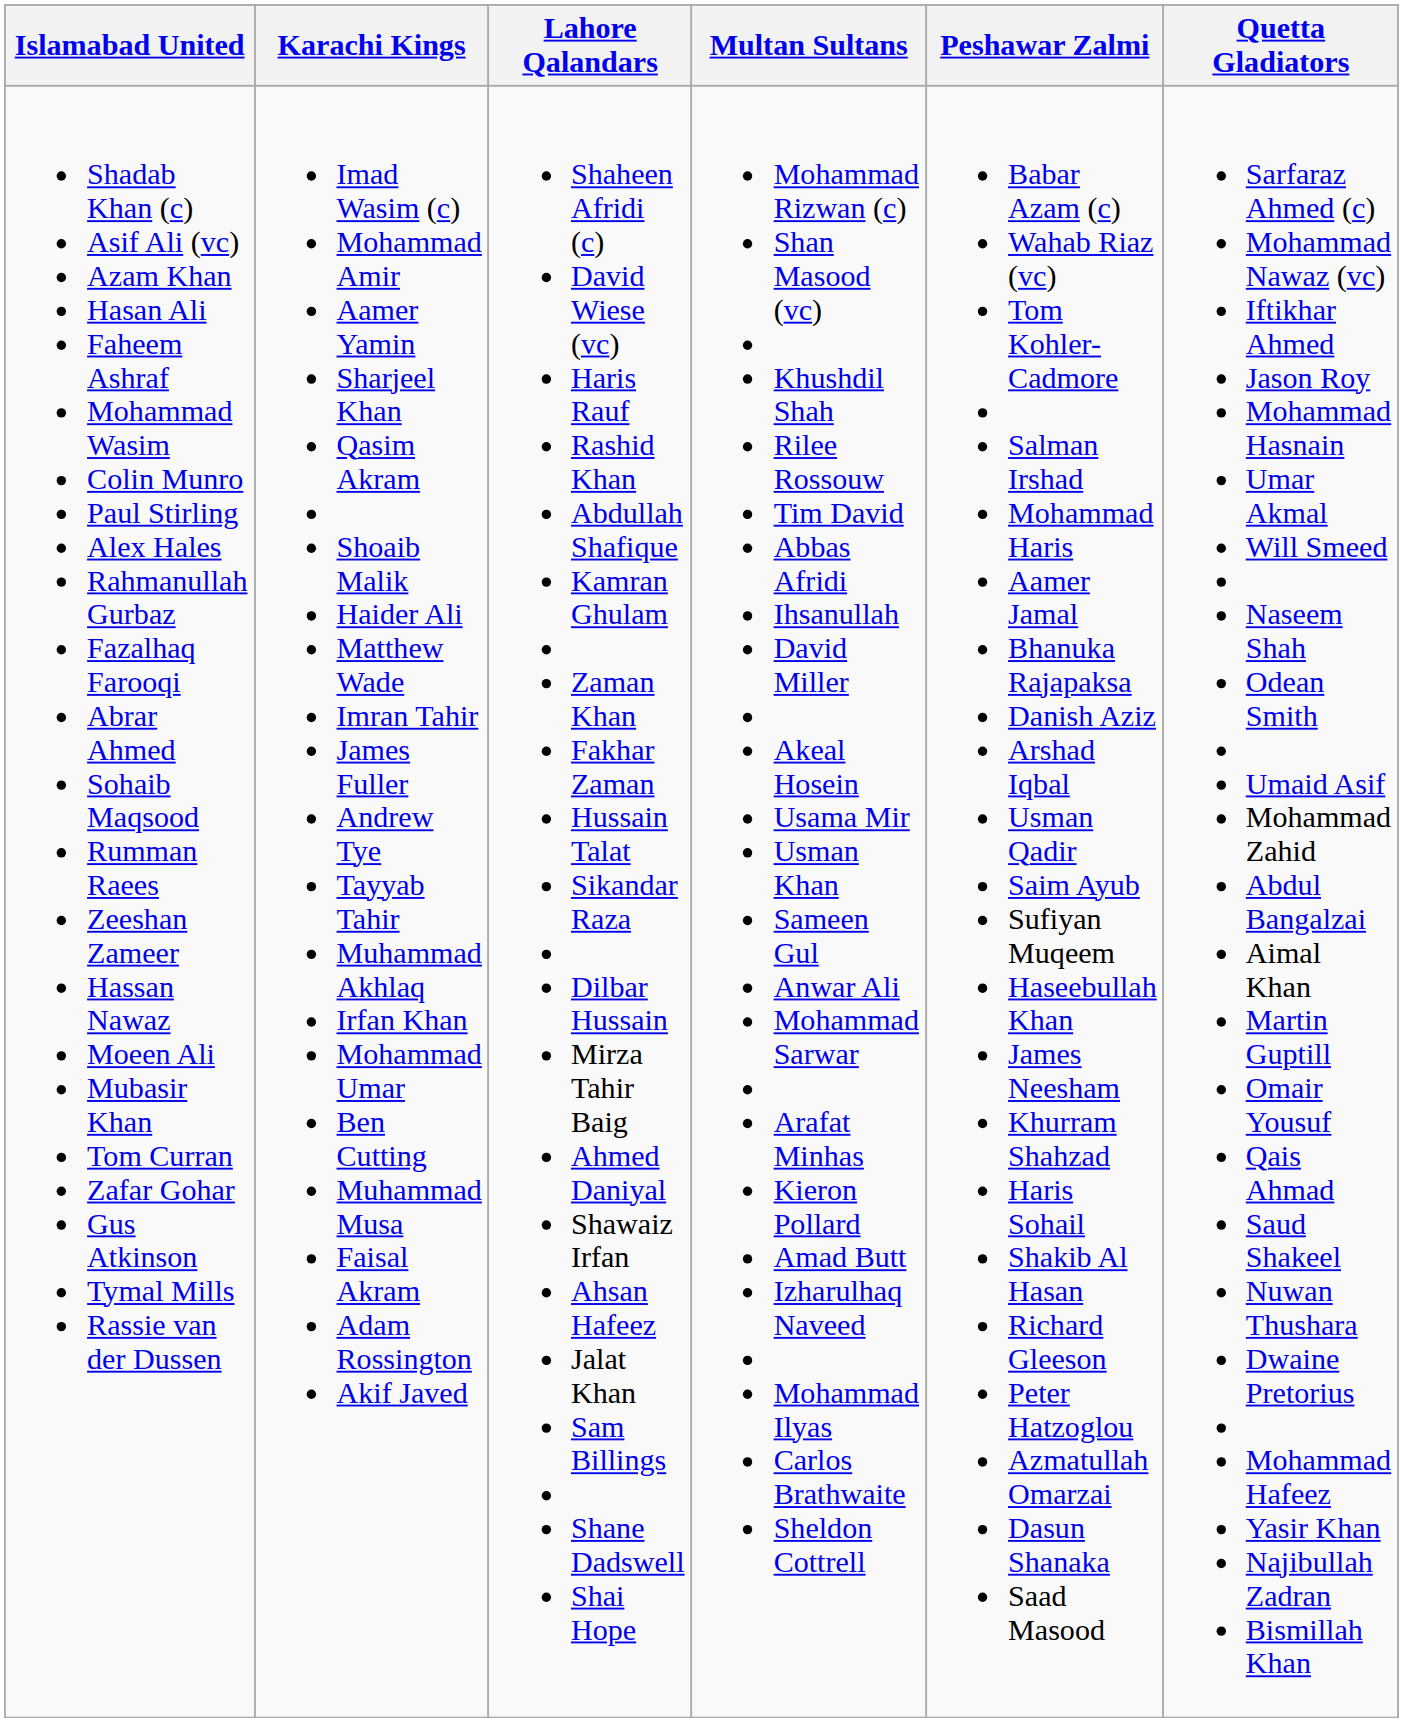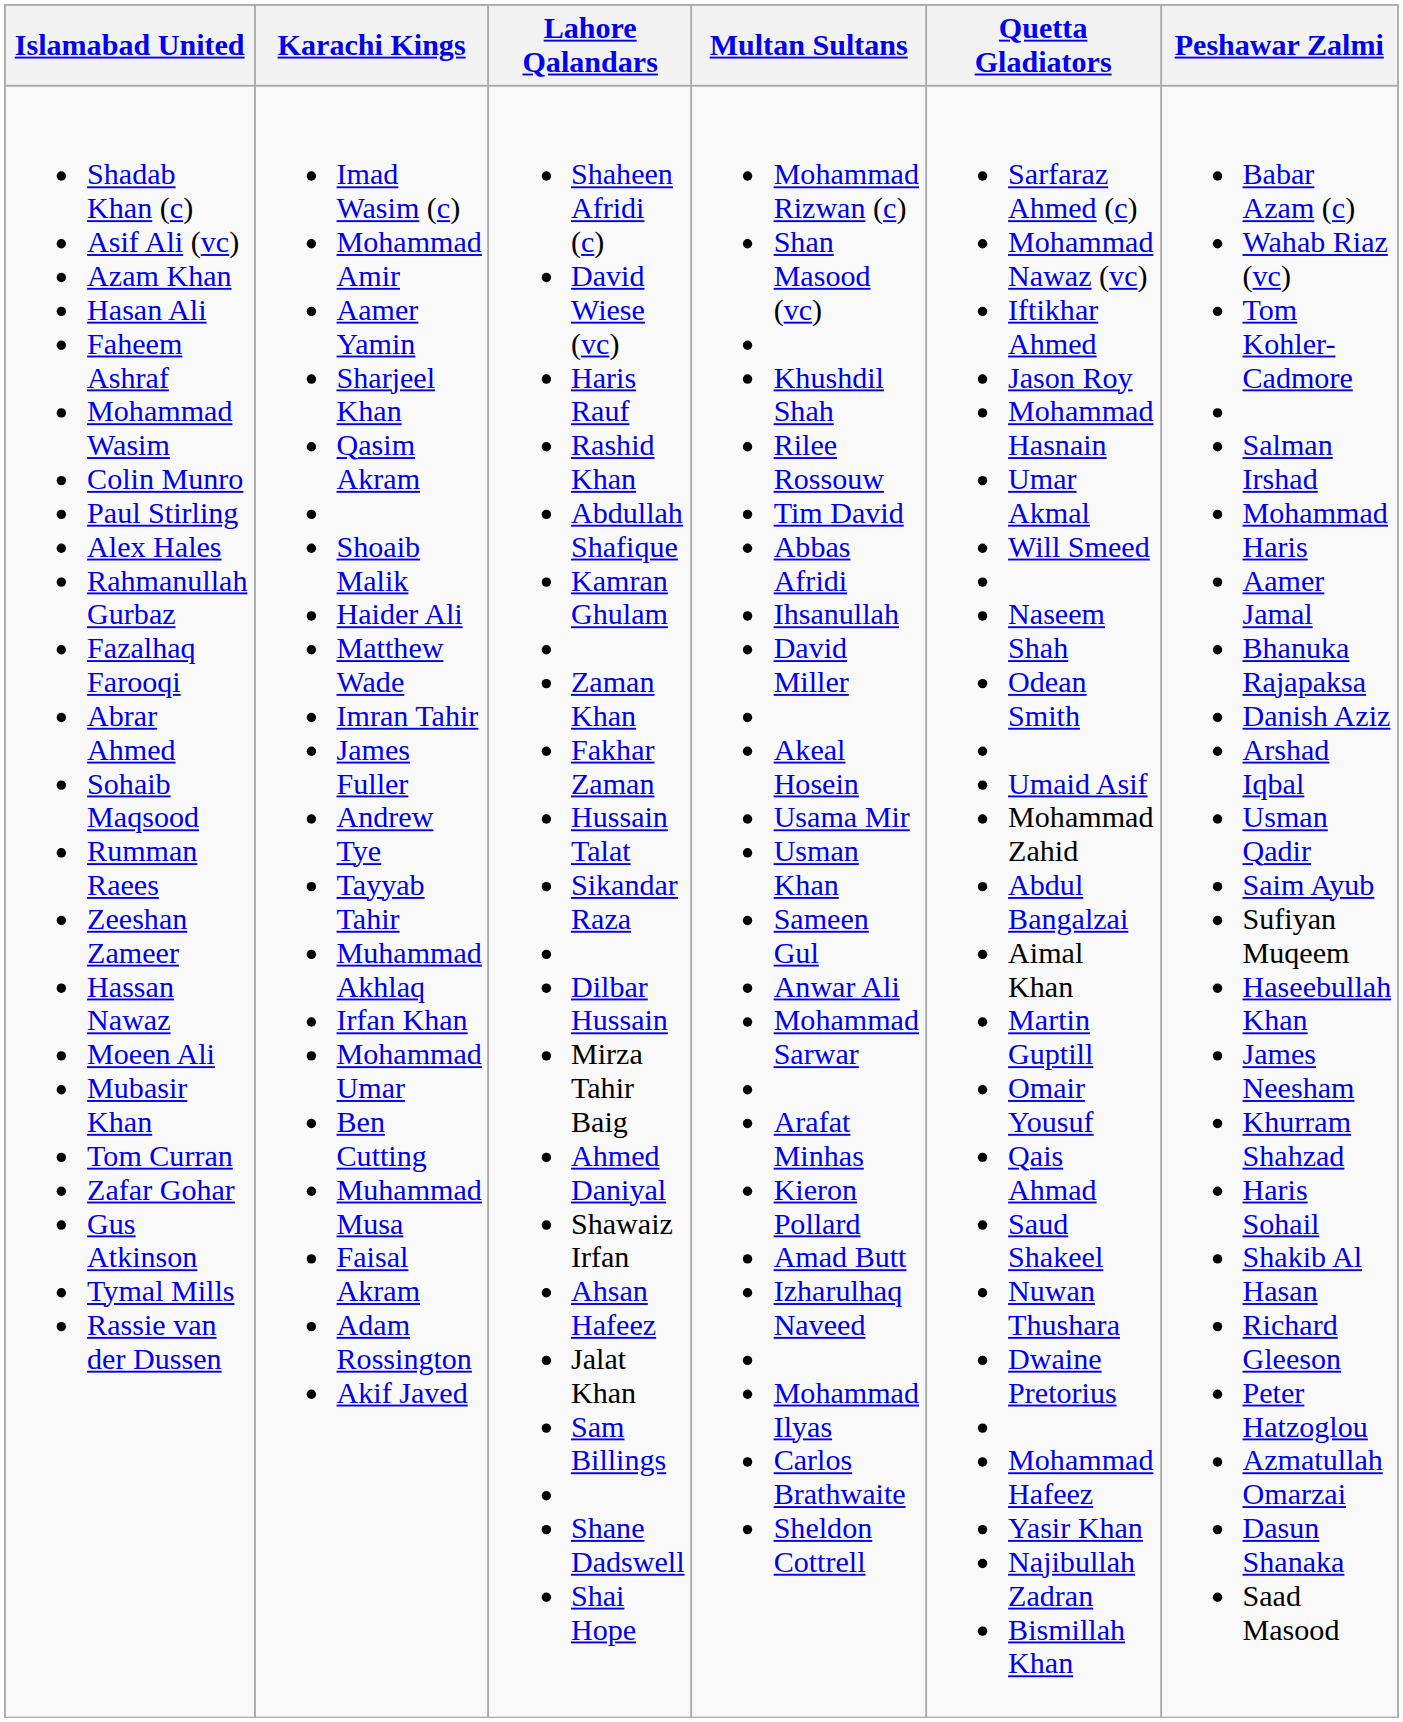columns swapped: (1045, 45) <-> (1281, 45)
